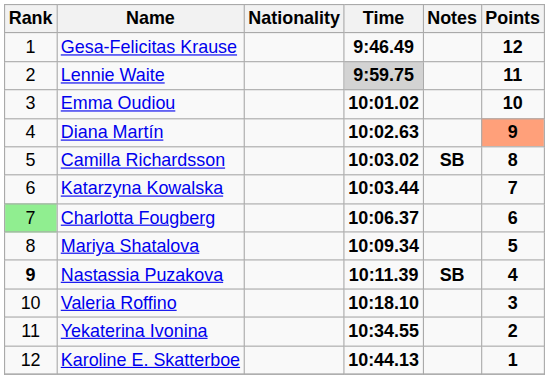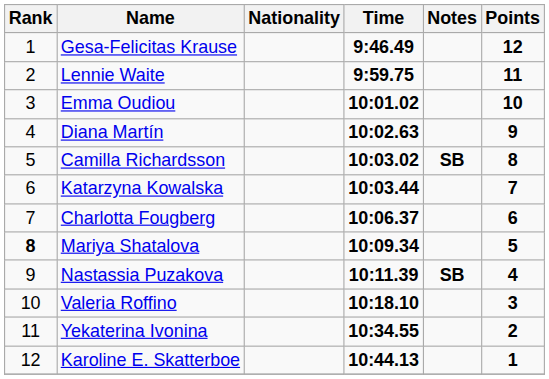(384, 75) lightgrey background -> (384, 75) no background
(513, 132) lightsalmon background -> (513, 132) no background
(31, 217) lightgreen background -> (31, 217) no background
(31, 246) normal -> (31, 246) bold
(31, 274) bold -> (31, 274) normal
